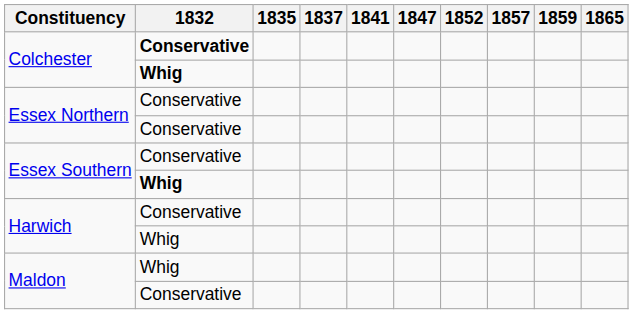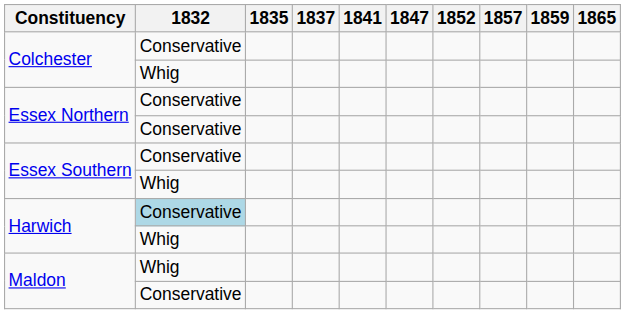(194, 45) bold -> (191, 45) normal
(161, 73) bold -> (160, 73) normal
(161, 184) bold -> (160, 184) normal
(191, 211) no background -> (191, 211) lightblue background
